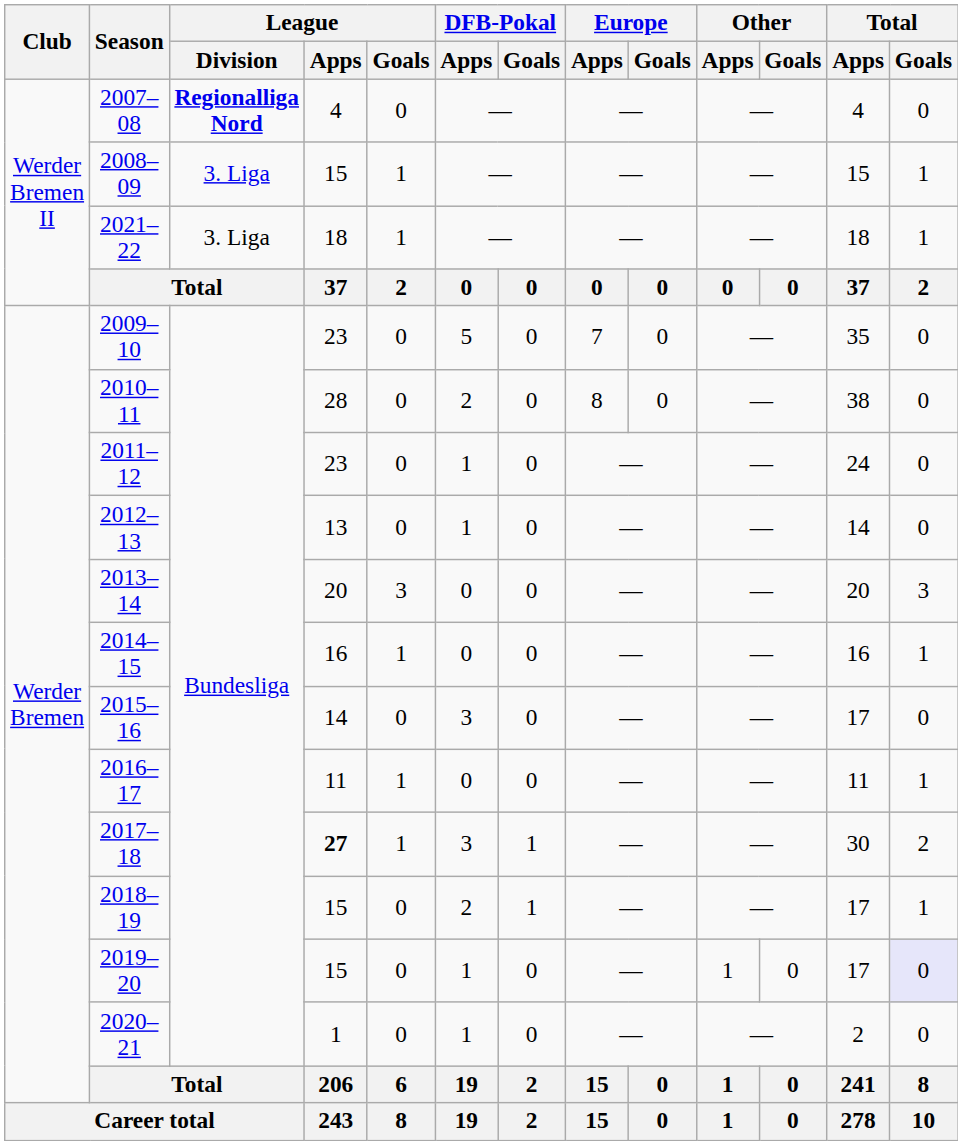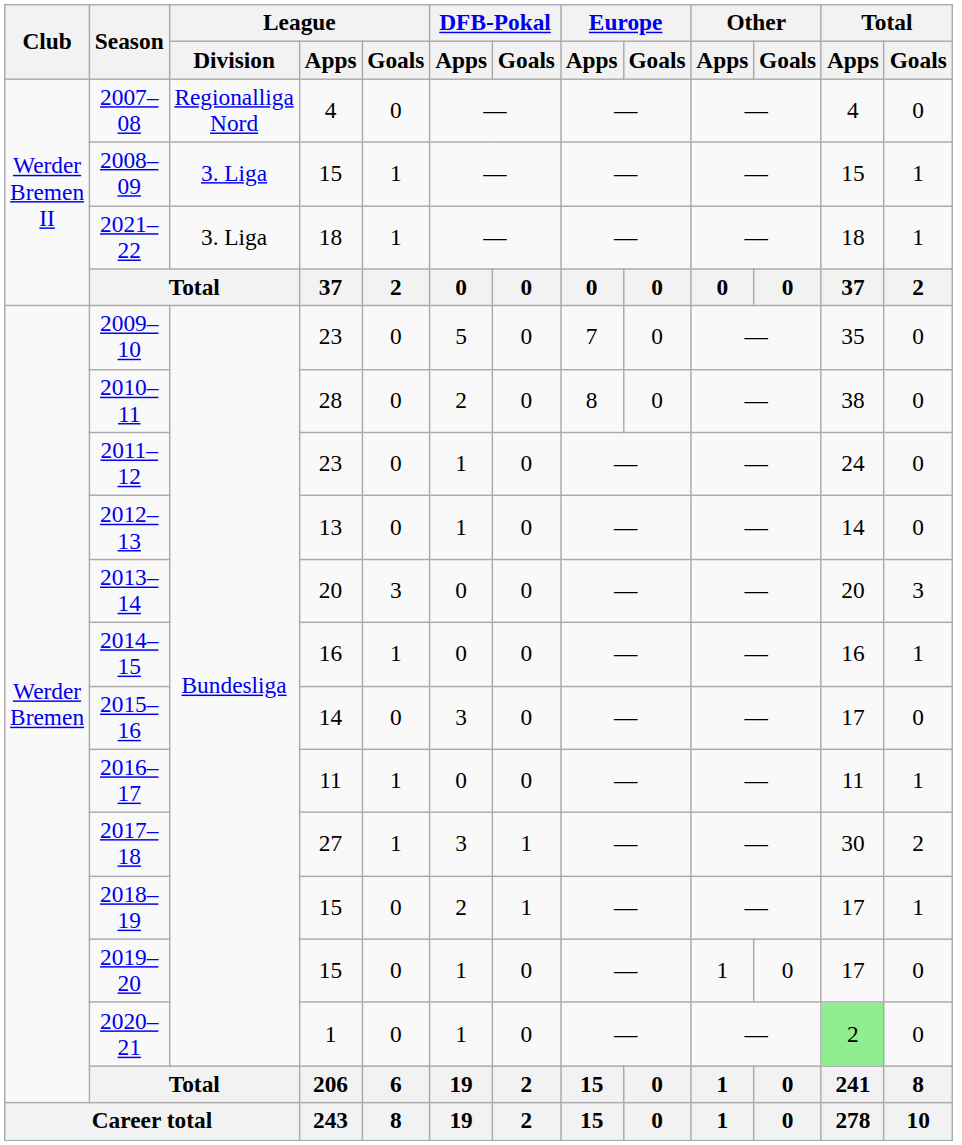(237, 110) bold -> (234, 110) normal
(336, 843) bold -> (330, 843) normal
(923, 970) lavender background -> (918, 970) no background
(858, 1033) no background -> (853, 1033) lightgreen background
